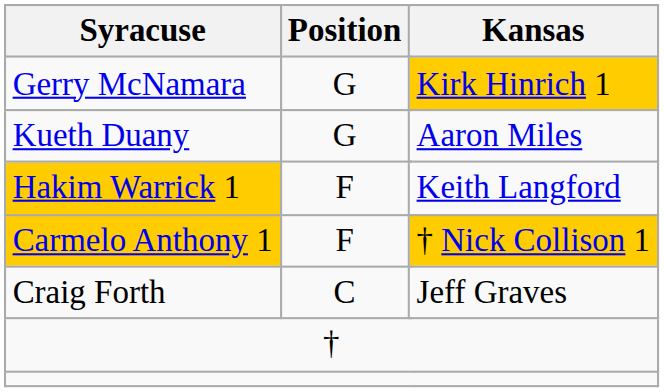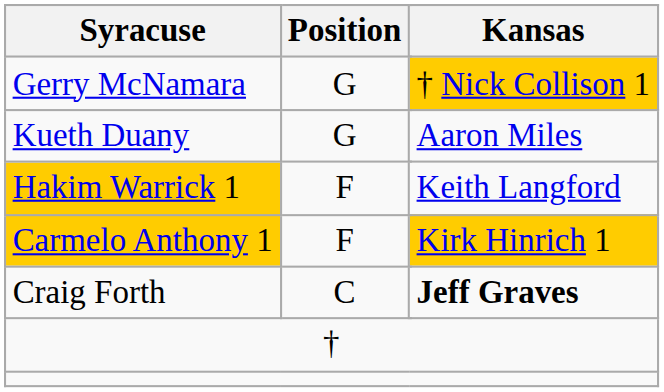(514, 82) Kirk Hinrich 1 -> (533, 82) † Nick Collison 1
(533, 239) † Nick Collison 1 -> (514, 239) Kirk Hinrich 1
(492, 291) normal -> (498, 291) bold
